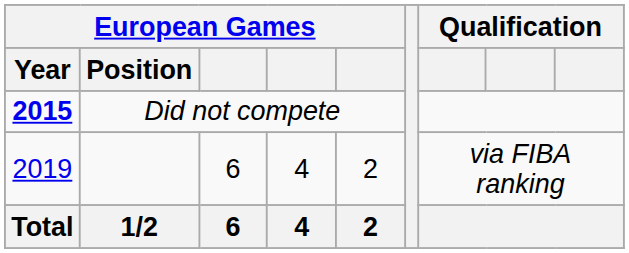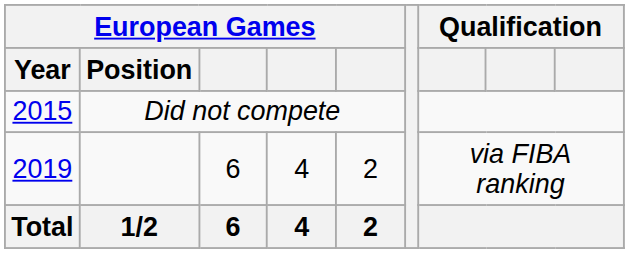(42, 112) bold -> (42, 112) normal
